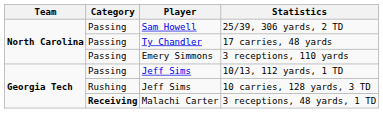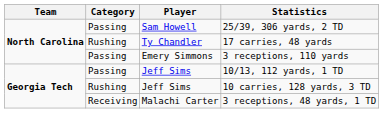(107, 42) Passing -> (107, 42) Rushing
(113, 101) bold -> (113, 101) normal
